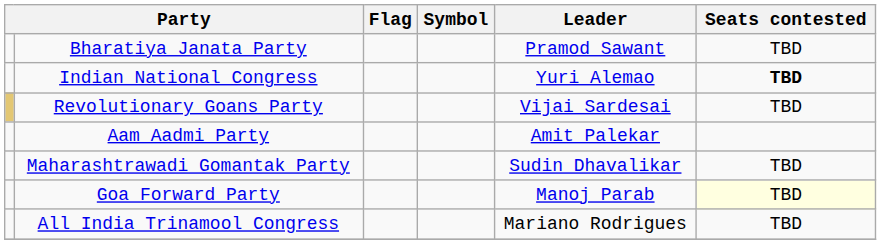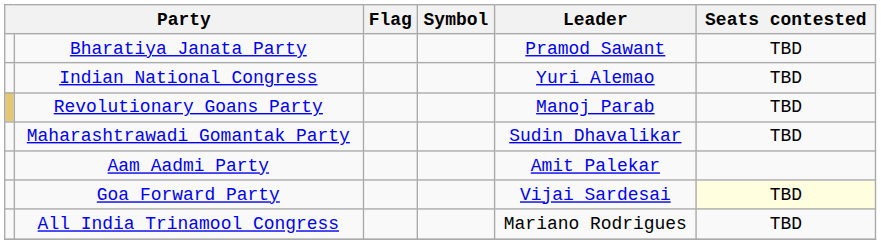(786, 78) bold -> (786, 78) normal
(595, 107) Vijai Sardesai -> (595, 107) Manoj Parab
rows swapped: (188, 136) <-> (188, 166)
(595, 195) Manoj Parab -> (595, 195) Vijai Sardesai
